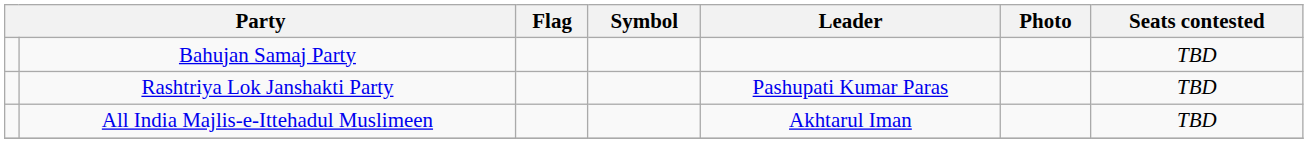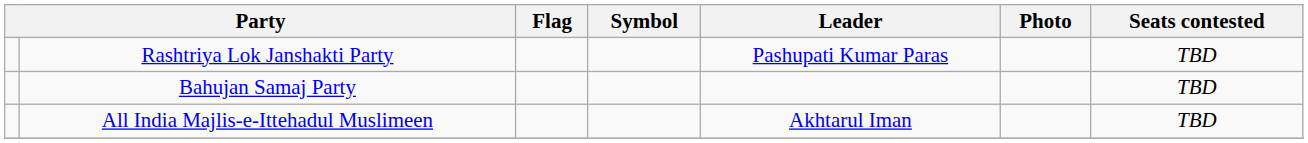rows swapped: (267, 54) <-> (267, 87)
